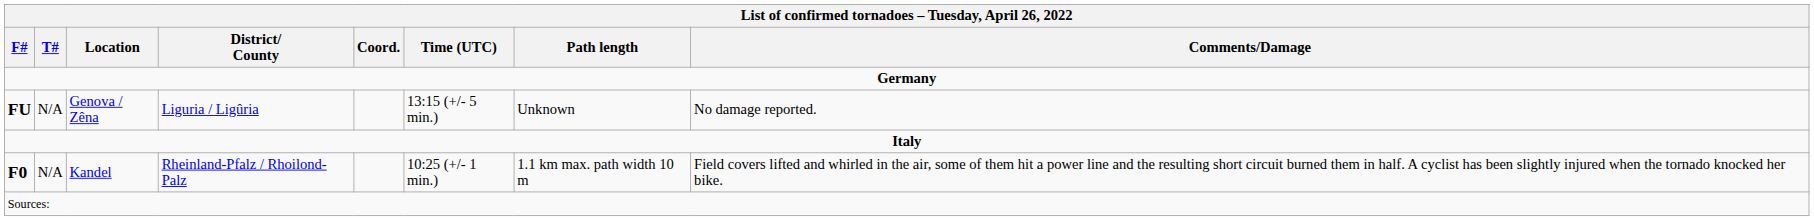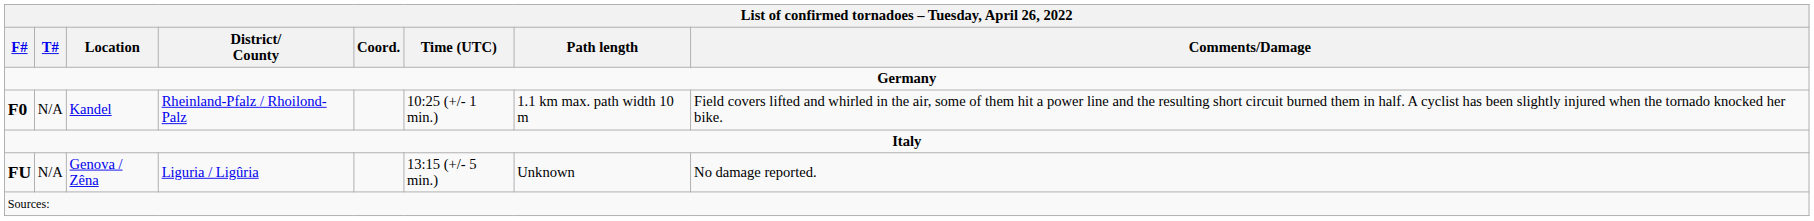rows swapped: (18, 172) <-> (19, 109)
